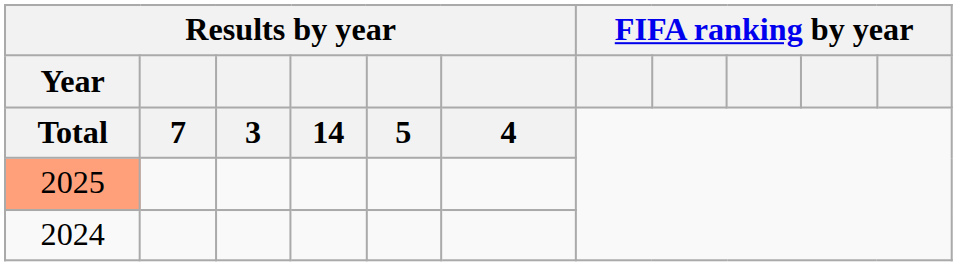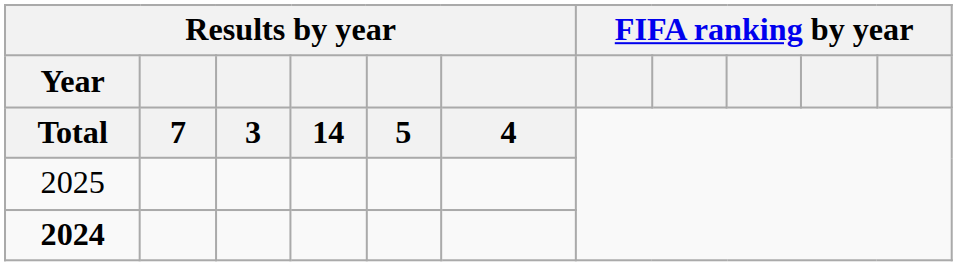(73, 183) lightsalmon background -> (73, 183) no background
(73, 234) normal -> (73, 234) bold
